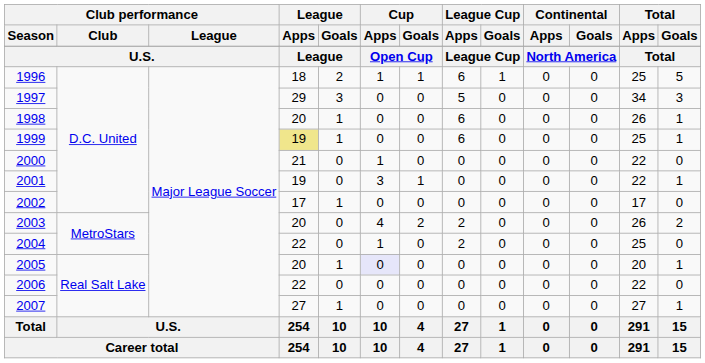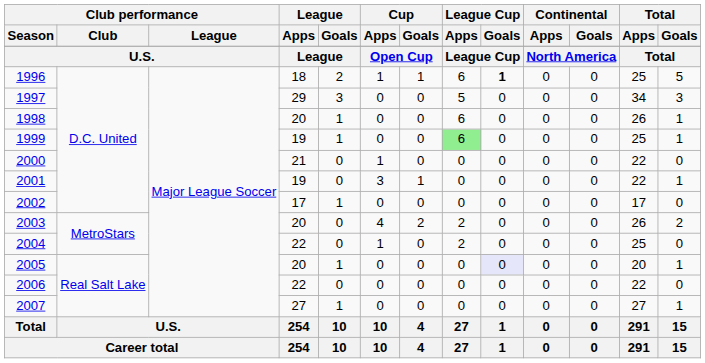(502, 77) normal -> (502, 77) bold
(299, 139) khaki background -> (299, 139) no background
(461, 139) no background -> (461, 139) lightgreen background
(380, 264) lavender background -> (380, 264) no background
(502, 264) no background -> (502, 264) lavender background
